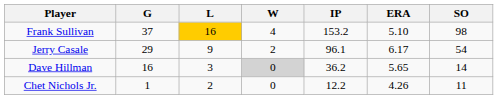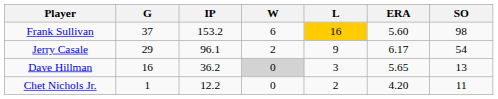columns swapped: (336, 13) <-> (210, 13)
(273, 31) 4 -> (273, 31) 6
(398, 31) 5.10 -> (398, 31) 5.60
(461, 67) 14 -> (461, 67) 13
(398, 85) 4.26 -> (398, 85) 4.20
